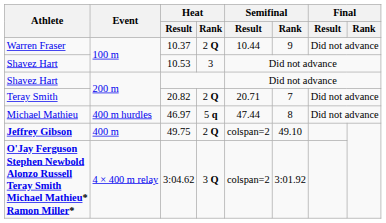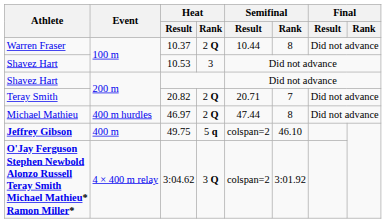(290, 46) 9 -> (290, 46) 8
(211, 115) 5 q -> (211, 115) 2 Q
(211, 132) 2 Q -> (211, 132) 5 q
(290, 132) 49.10 -> (290, 132) 46.10
